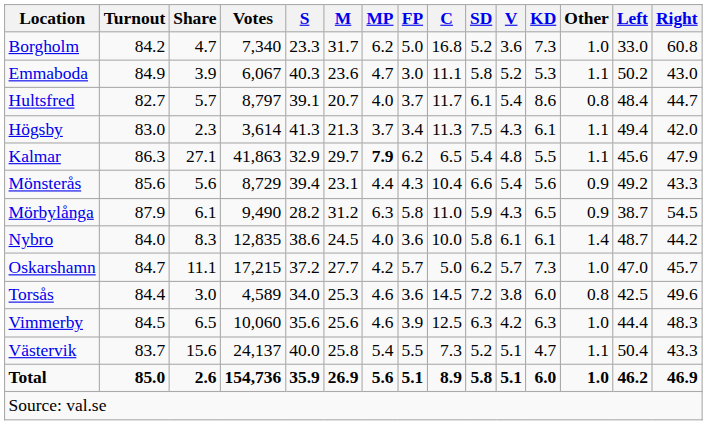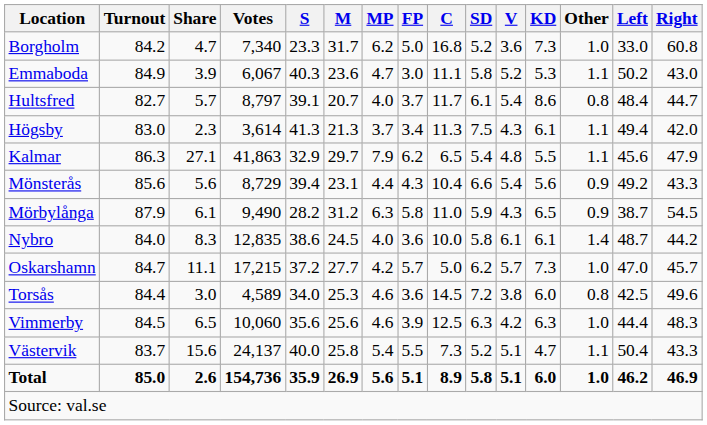(383, 156) bold -> (383, 156) normal
